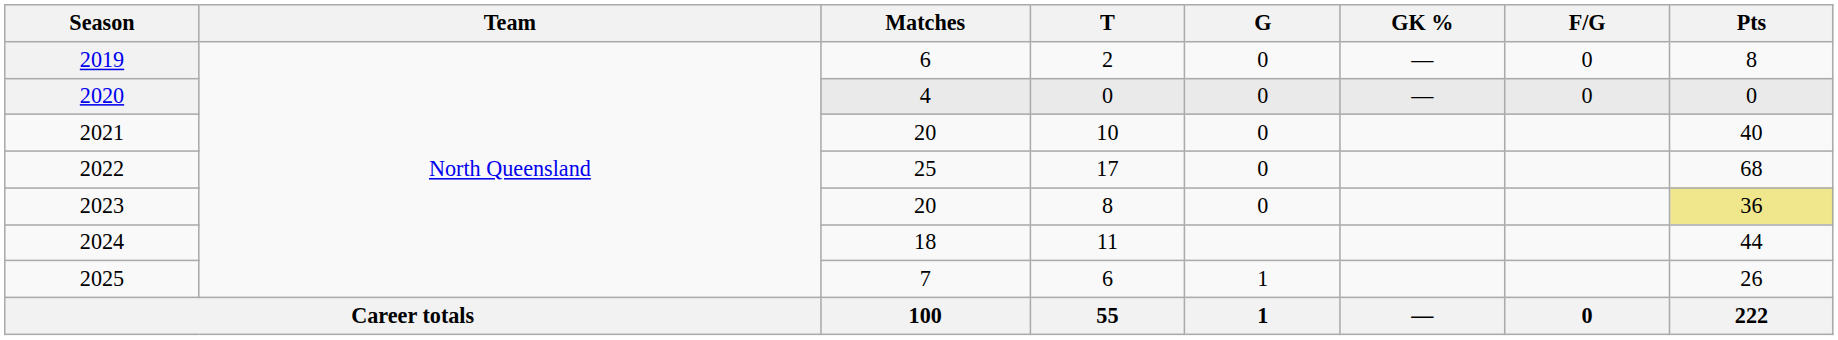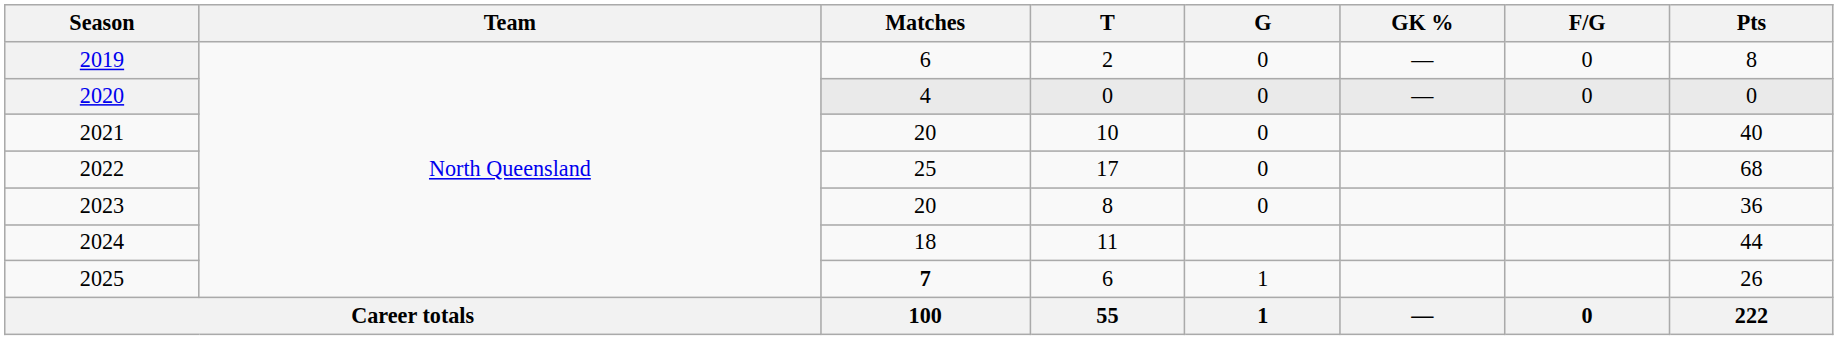(1751, 206) khaki background -> (1751, 206) no background
(925, 279) normal -> (925, 279) bold
